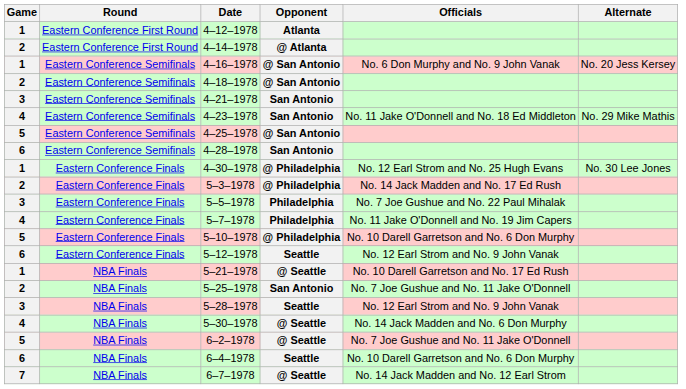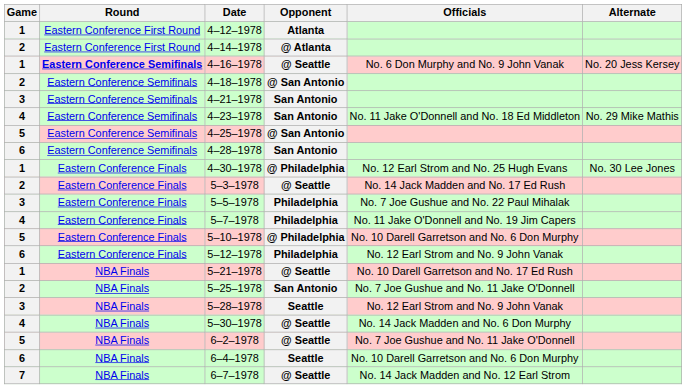(120, 64) normal -> (122, 64) bold
(301, 64) @ San Antonio -> (306, 64) @ Seattle
(301, 185) @ Philadelphia -> (306, 185) @ Seattle
(301, 254) Seattle -> (306, 254) Philadelphia
